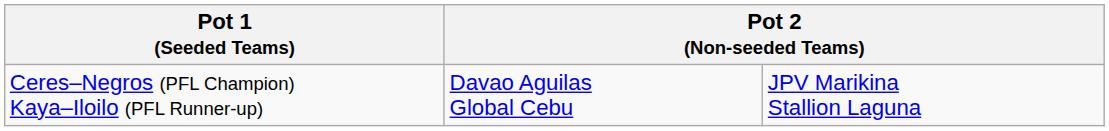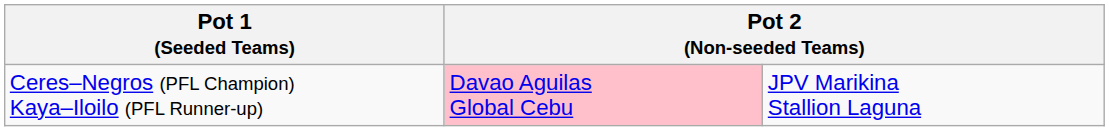(521, 94) no background -> (521, 94) pink background
